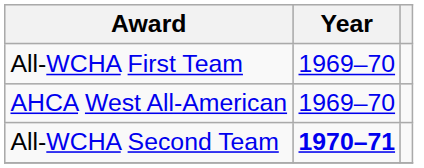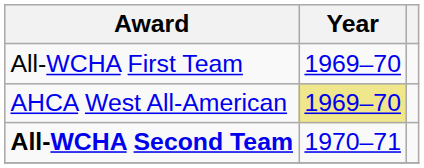(347, 102) no background -> (353, 102) khaki background
(145, 142) normal -> (152, 142) bold
(347, 142) bold -> (353, 142) normal
